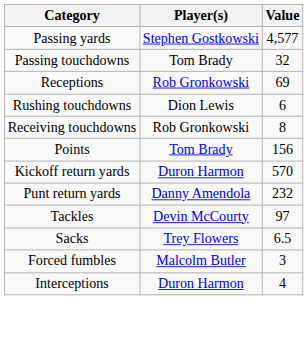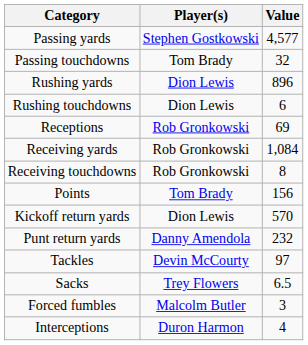+ row: (72, 82)
rows swapped: (72, 104) <-> (72, 82)
+ row: (72, 149)
(201, 171) Duron Harmon -> (201, 216) Dion Lewis
